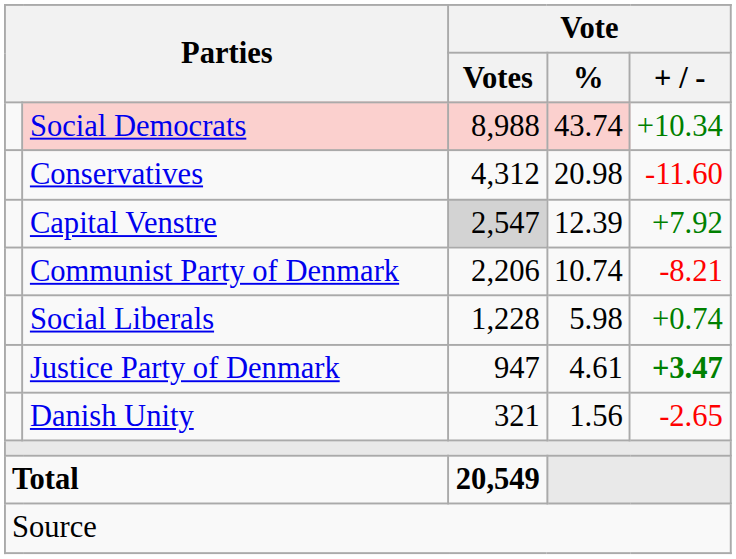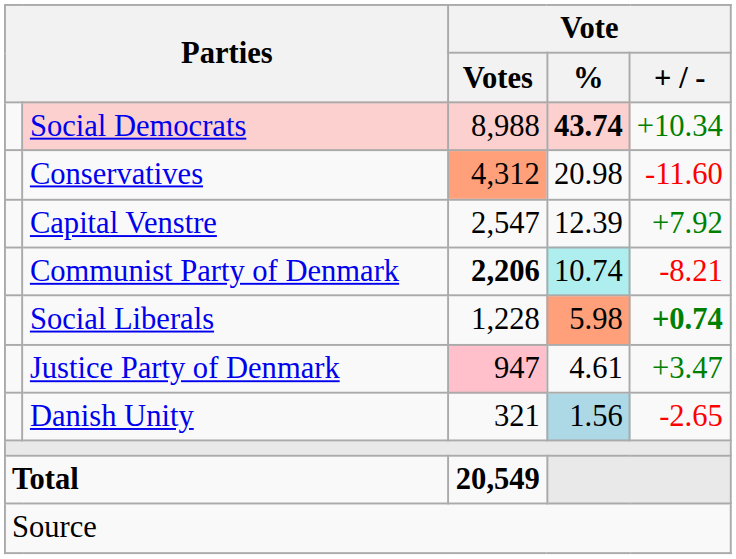(588, 125) normal -> (588, 125) bold
(505, 174) no background -> (505, 174) lightsalmon background
(505, 222) lightgrey background -> (505, 222) no background
(505, 271) normal -> (505, 271) bold
(588, 271) no background -> (588, 271) paleturquoise background
(596, 319) no background -> (596, 319) lightsalmon background
(687, 319) normal -> (687, 319) bold
(517, 367) no background -> (517, 367) pink background
(687, 367) bold -> (687, 367) normal
(596, 416) no background -> (596, 416) lightblue background
